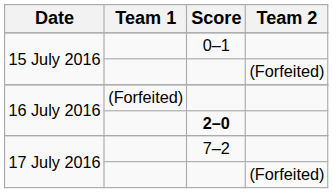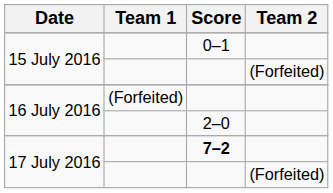(216, 123) bold -> (216, 123) normal
(216, 149) normal -> (216, 149) bold
